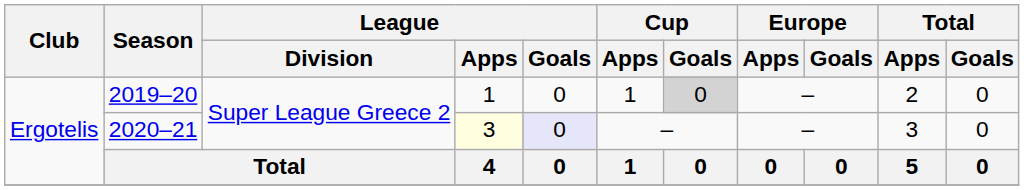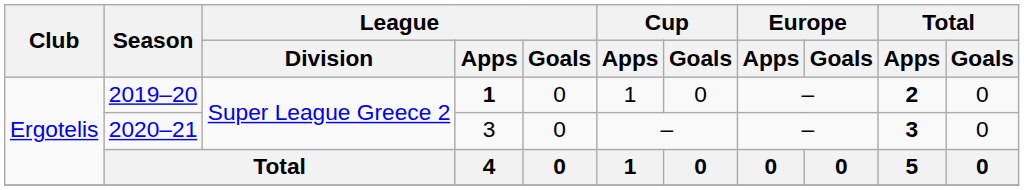(489, 94) normal -> (489, 94) bold
(700, 94) lightgrey background -> (700, 94) no background
(912, 94) normal -> (912, 94) bold
(489, 130) lightyellow background -> (489, 130) no background
(560, 130) lavender background -> (560, 130) no background
(912, 130) normal -> (912, 130) bold
